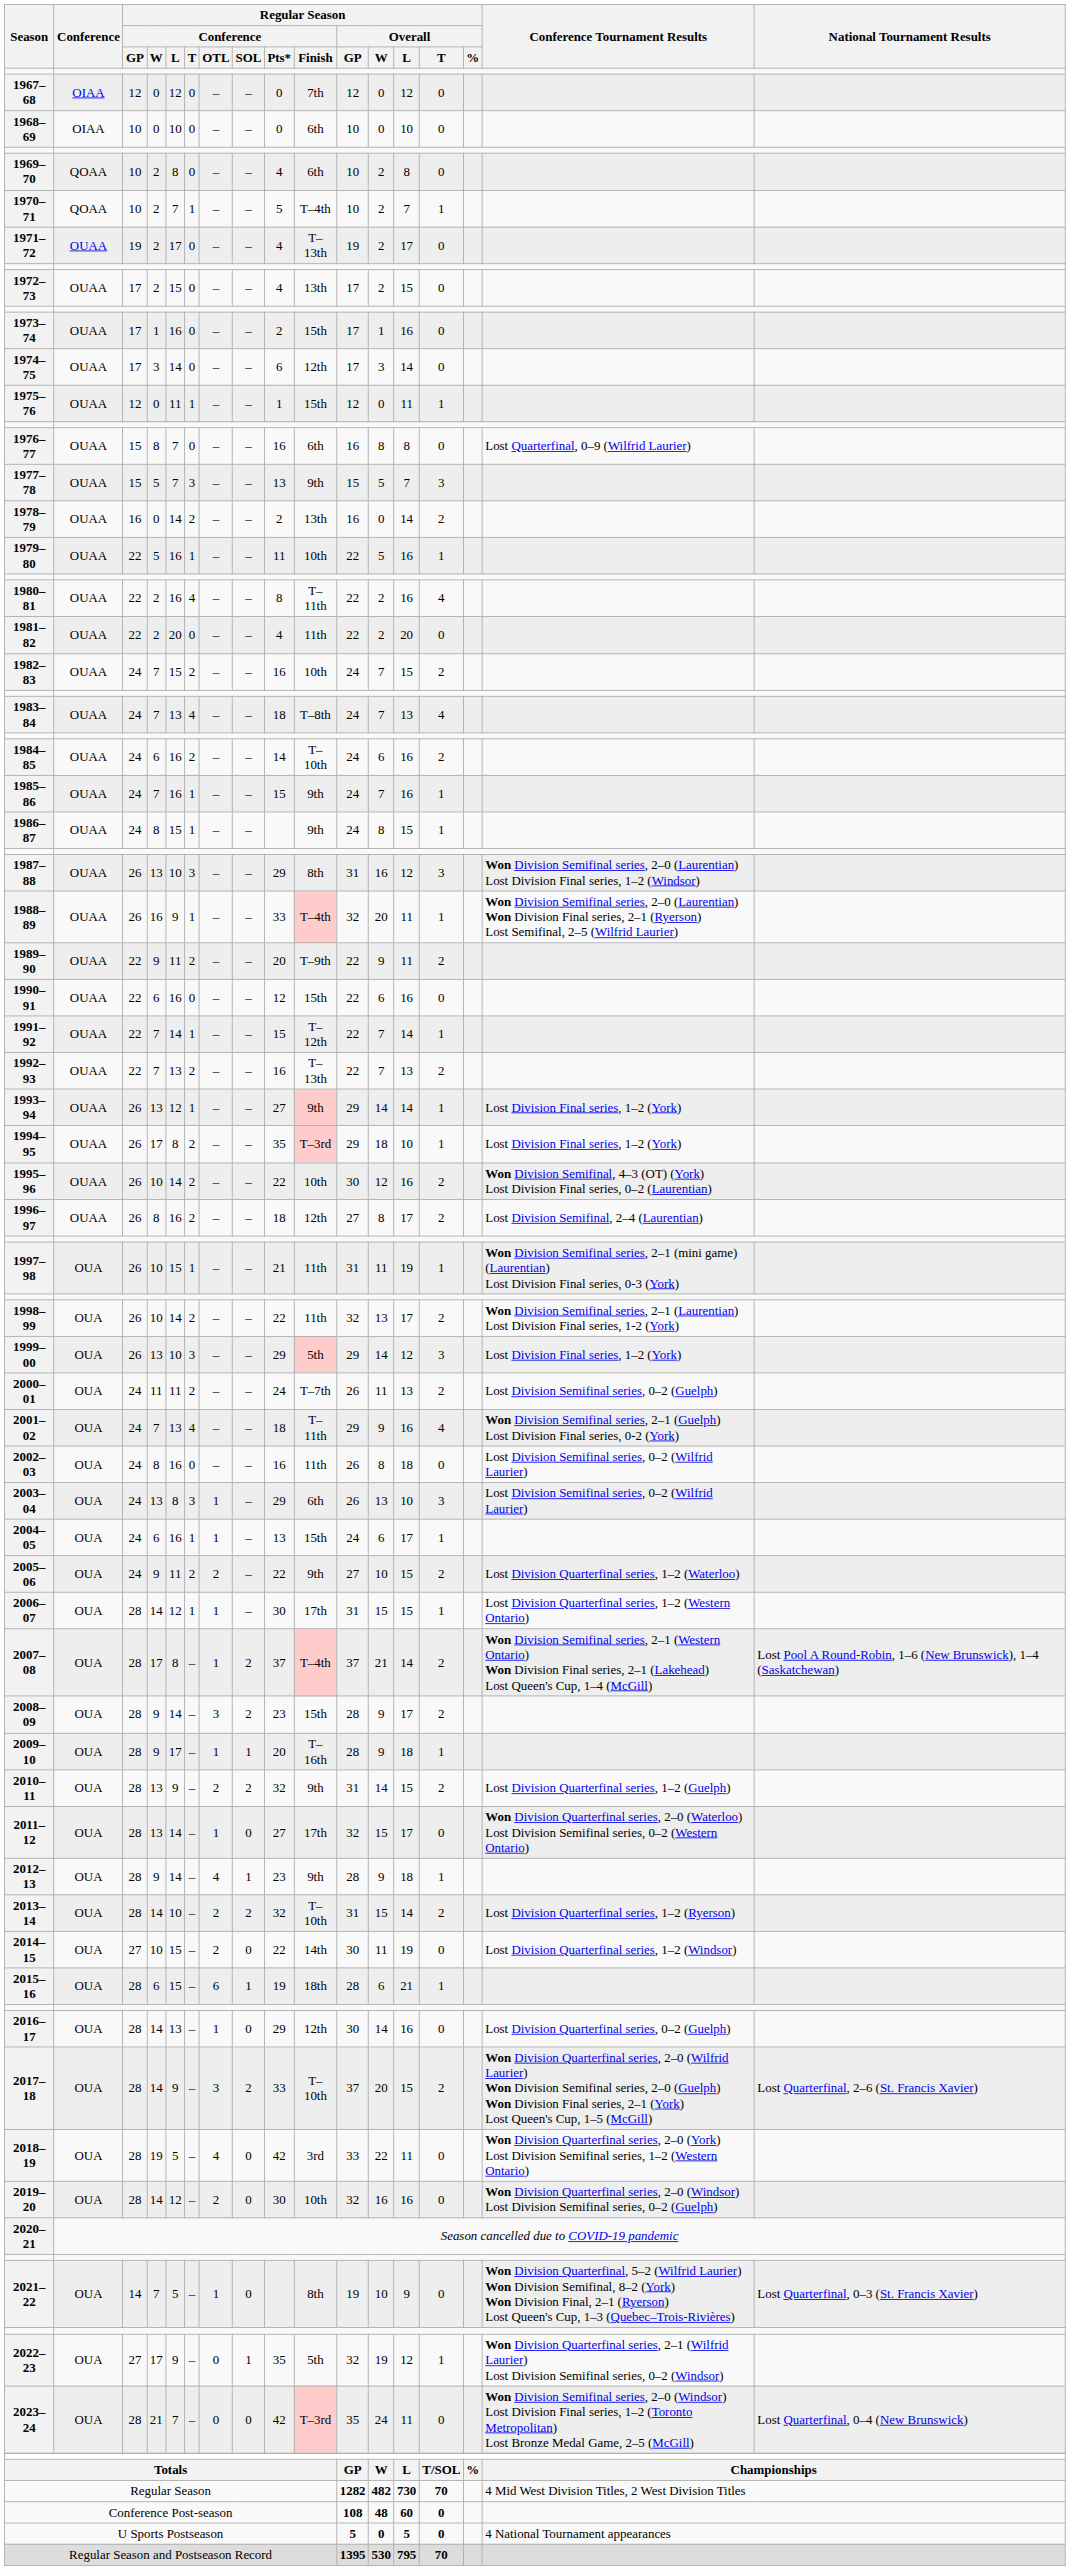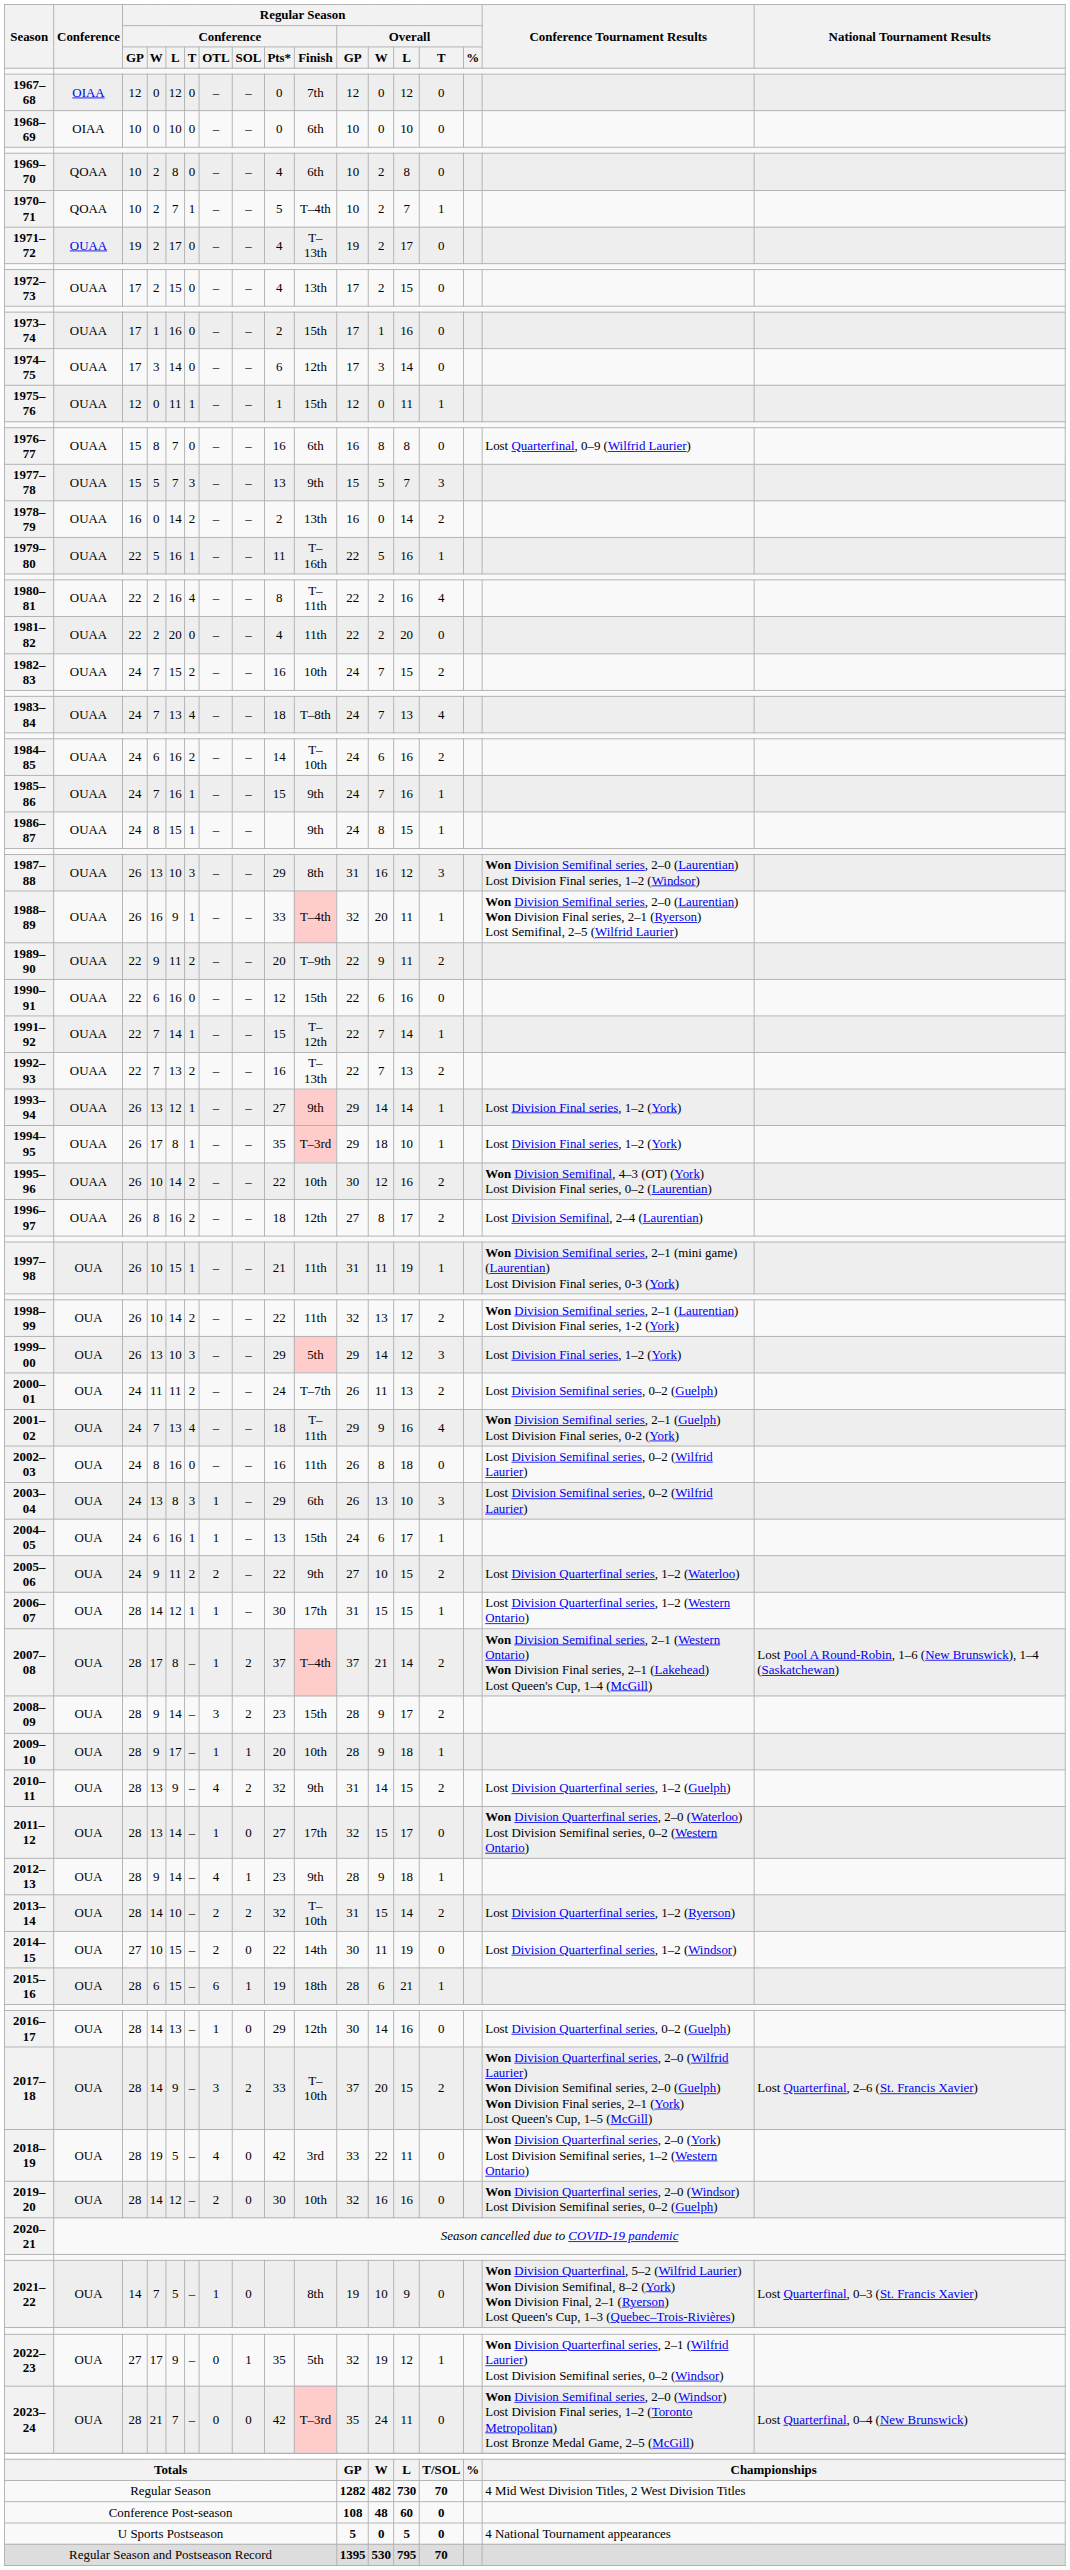(315, 556) 10th -> (315, 556) T–16th
(192, 1144) 2 -> (192, 1144) 1
(315, 1751) T–16th -> (315, 1751) 10th
(216, 1788) 2 -> (216, 1788) 4
